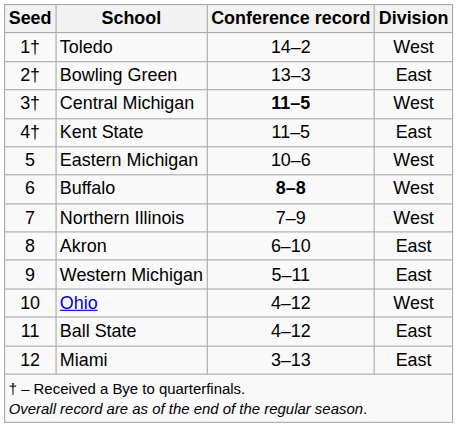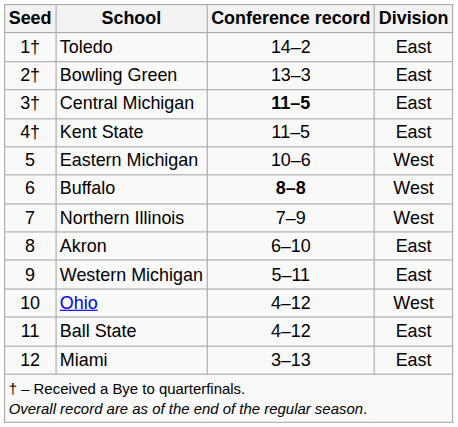(414, 47) West -> (414, 47) East
(414, 103) West -> (414, 103) East
